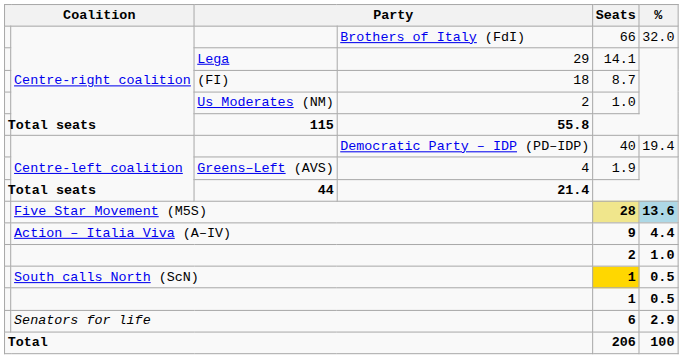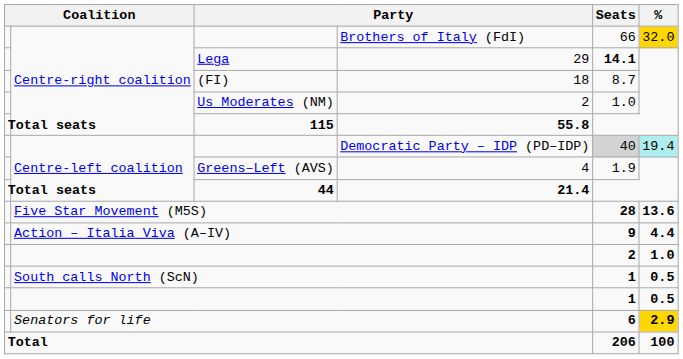(658, 37) no background -> (658, 37) gold background
(620, 59) normal -> (620, 59) bold
(628, 146) no background -> (628, 146) lightgrey background
(658, 146) no background -> (658, 146) paleturquoise background
(628, 212) khaki background -> (628, 212) no background
(658, 212) lightblue background -> (658, 212) no background
(632, 277) gold background -> (632, 277) no background
(662, 321) no background -> (662, 321) gold background
